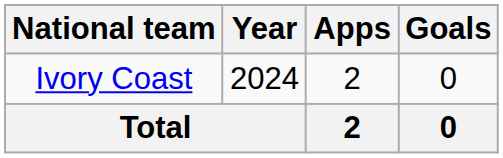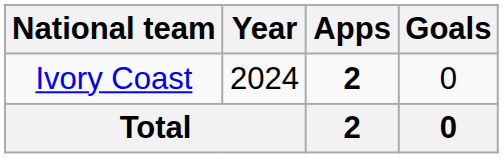(352, 78) normal -> (352, 78) bold
